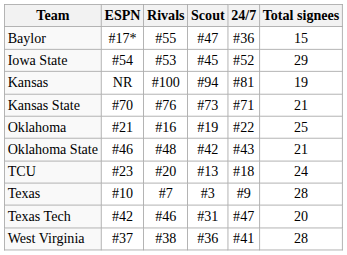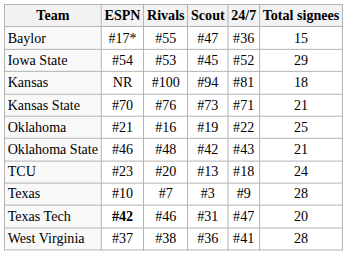(301, 82) 19 -> (301, 82) 18
(122, 216) normal -> (122, 216) bold
